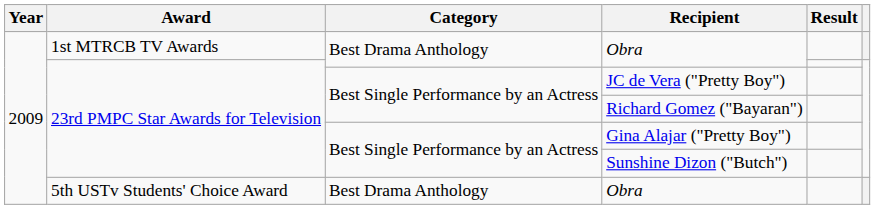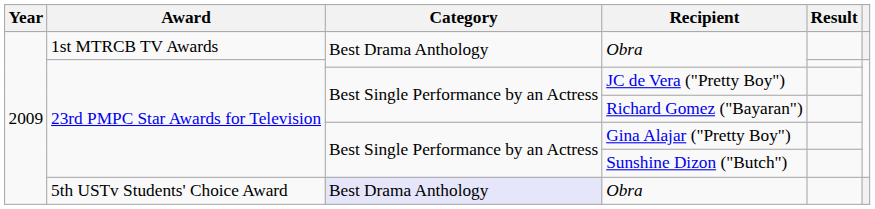(409, 190) no background -> (409, 190) lavender background
